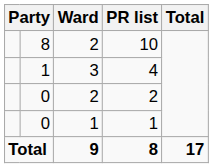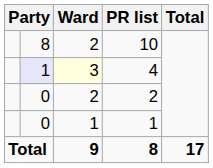(45, 70) no background -> (45, 70) lavender background
(94, 70) no background -> (94, 70) lightyellow background
